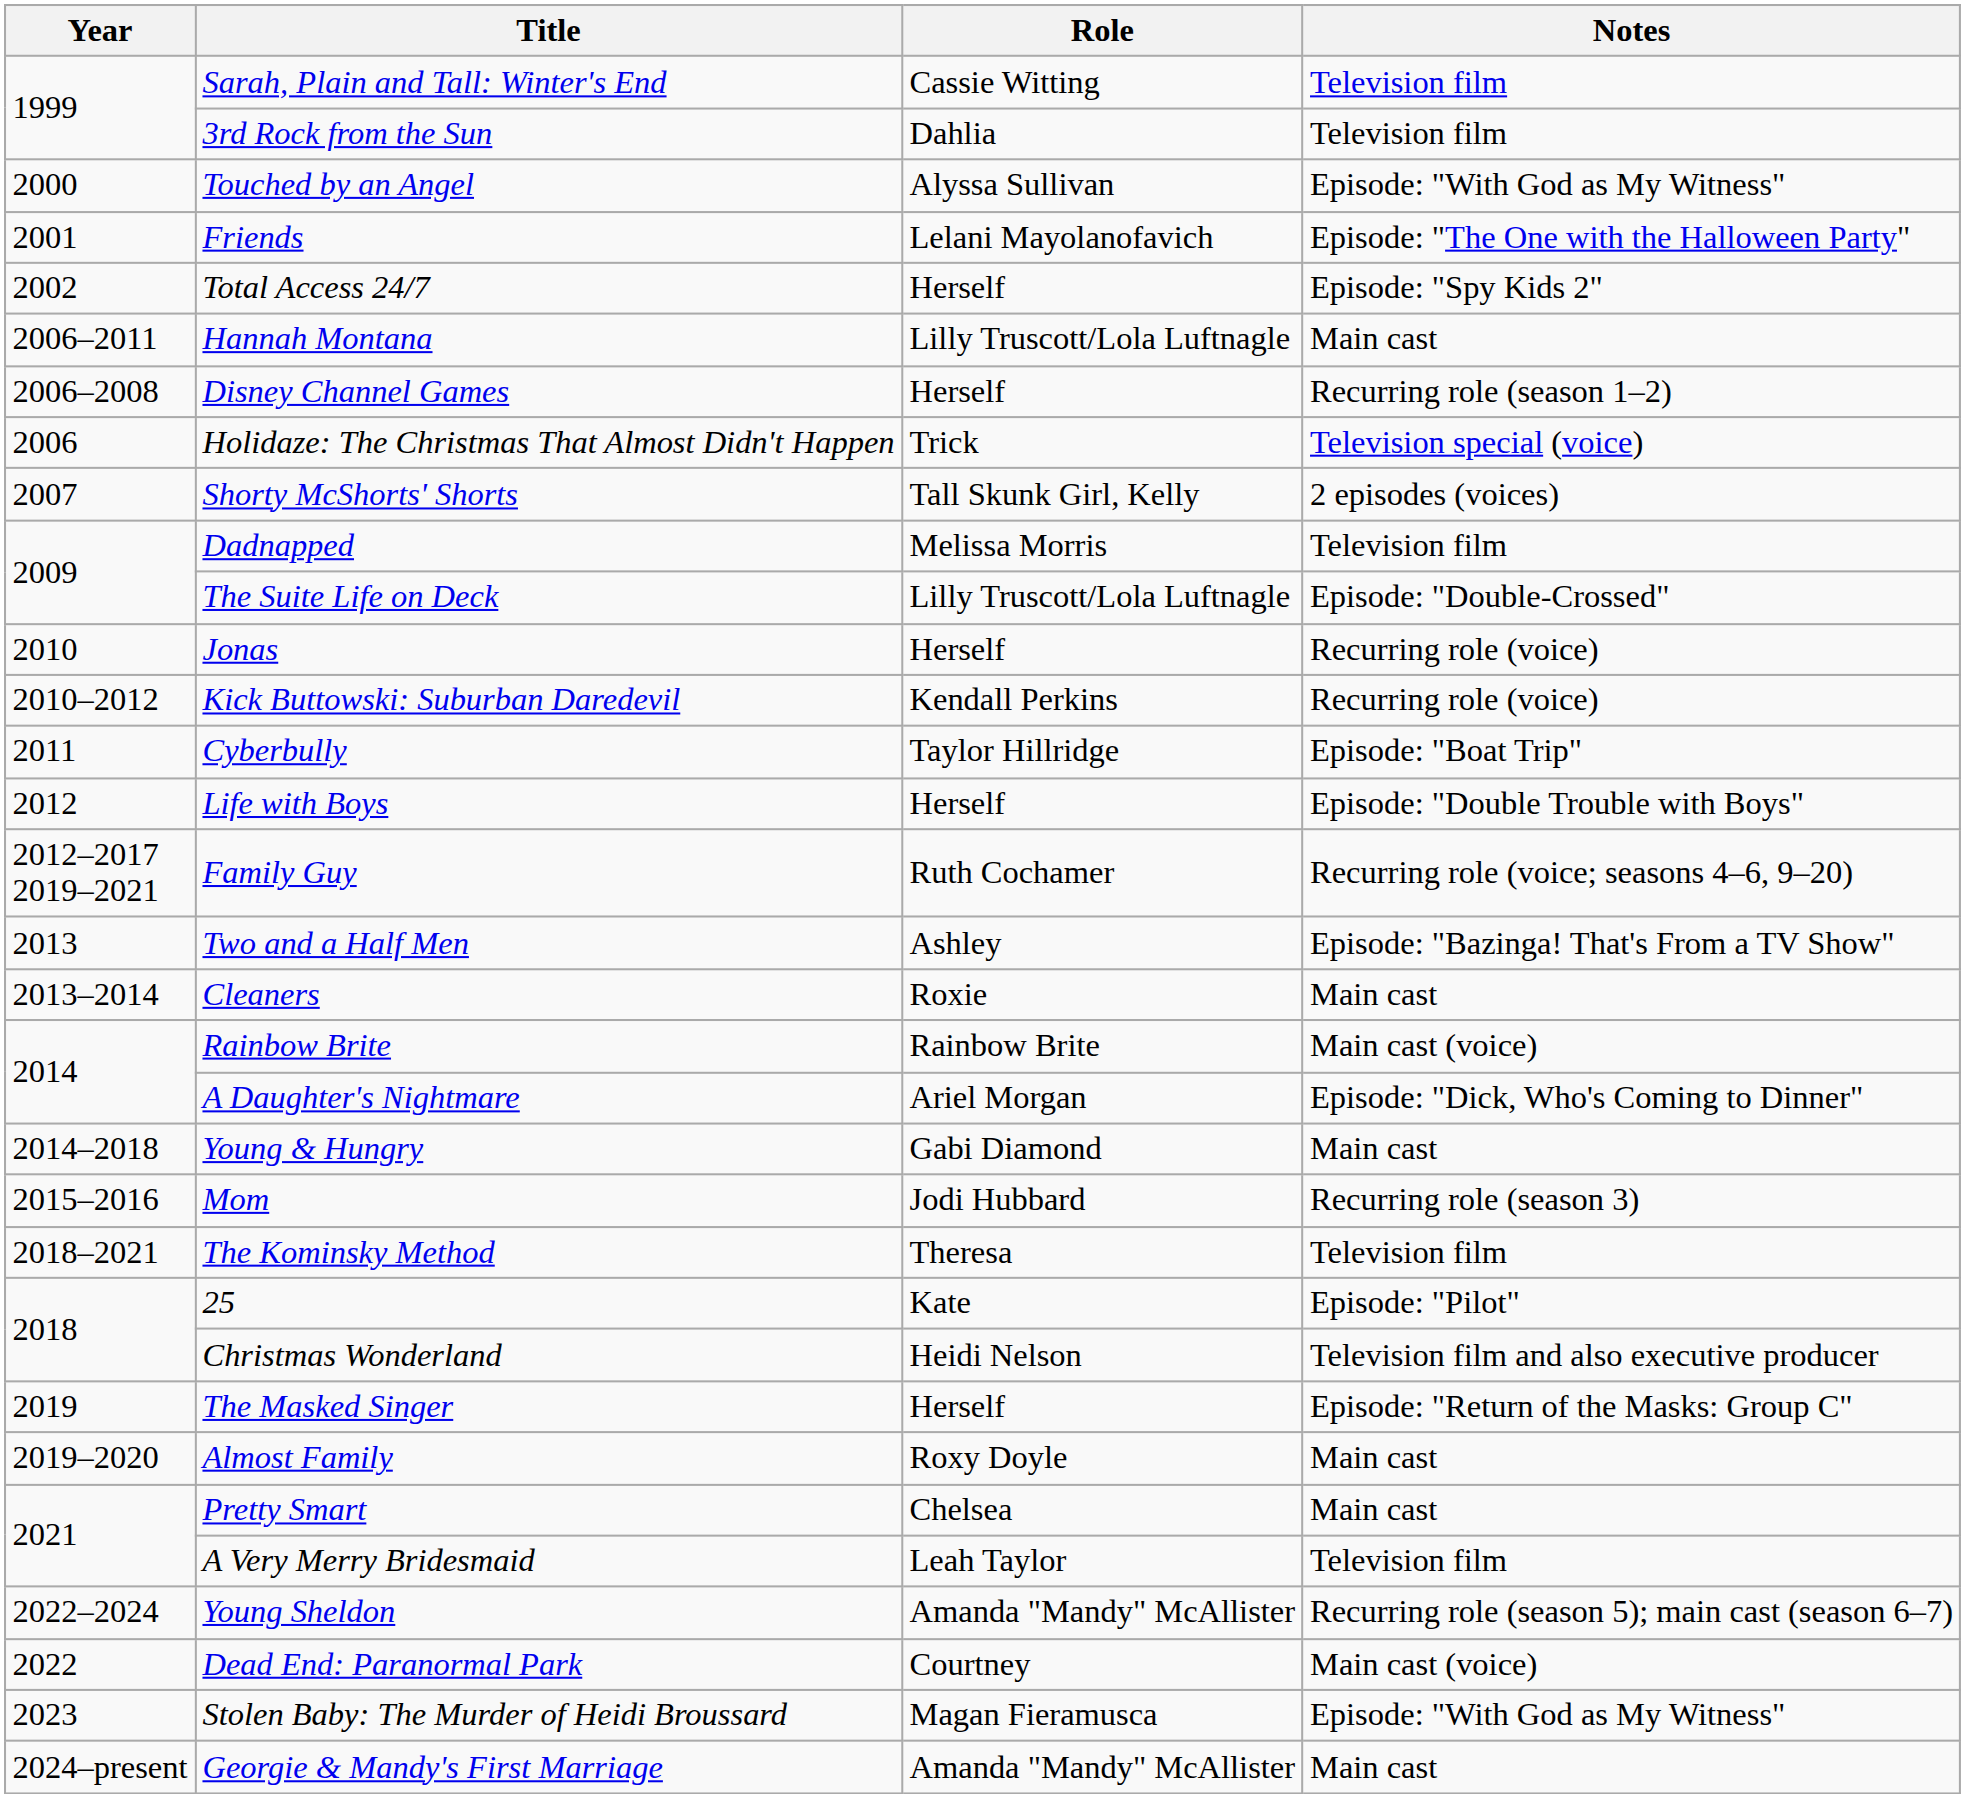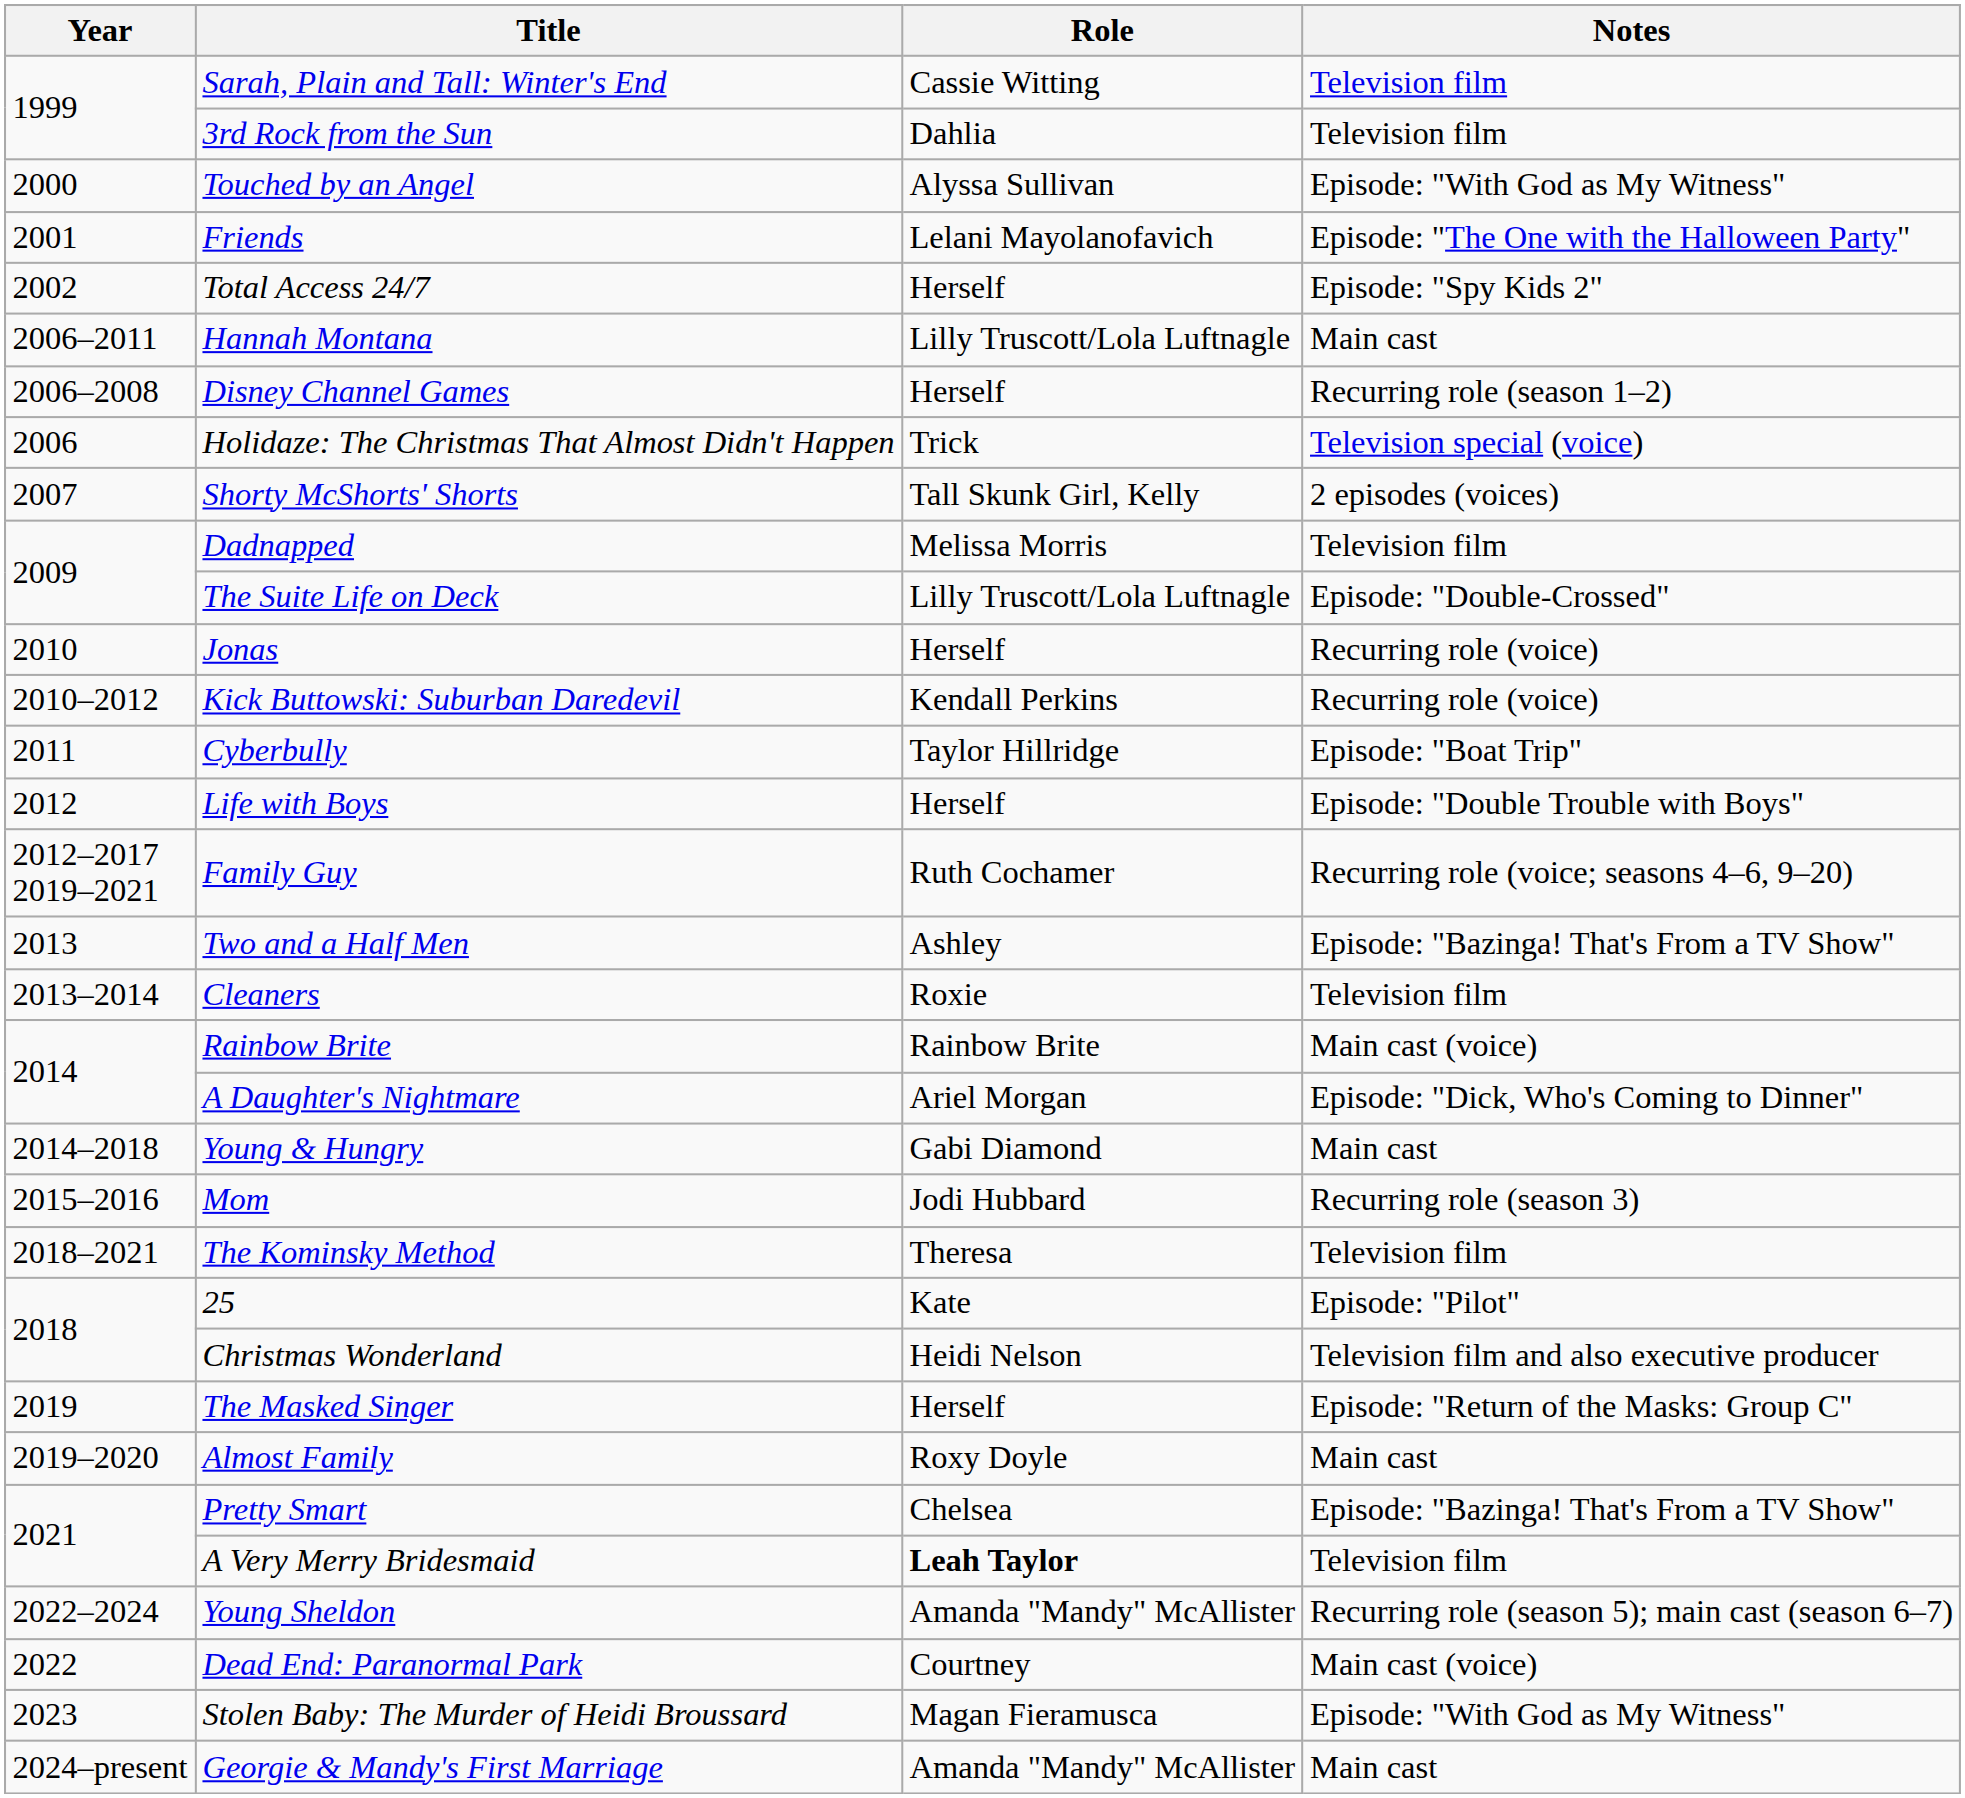(1374, 993) Main cast -> (1409, 993) Television film
(1374, 1509) Main cast -> (1602, 1509) Episode: "Bazinga! That's From a TV Show"
(988, 1560) normal -> (994, 1560) bold
